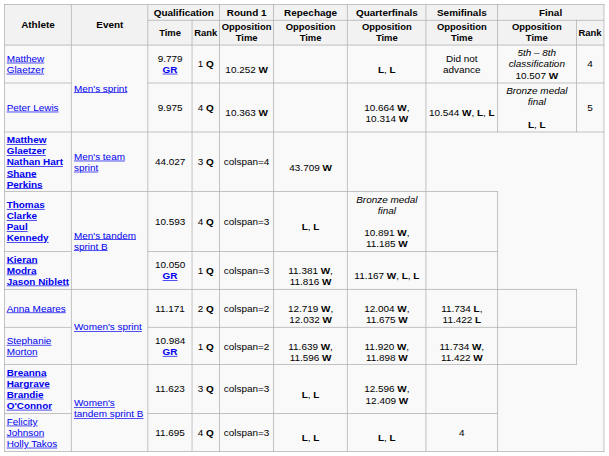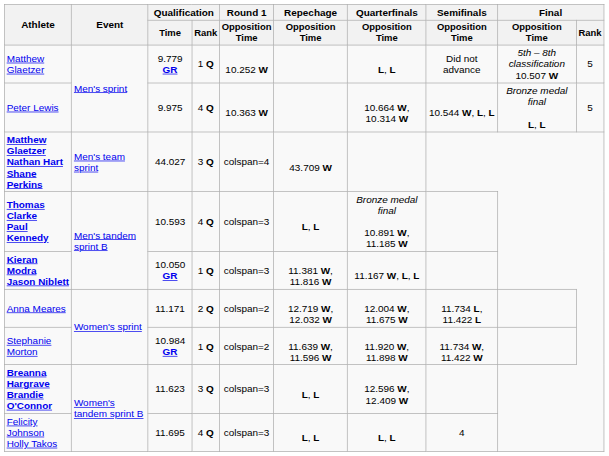(590, 64) 4 -> (590, 64) 5
